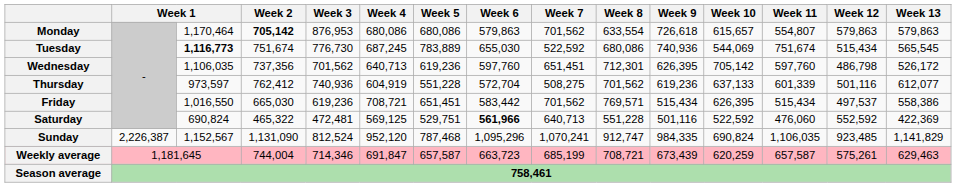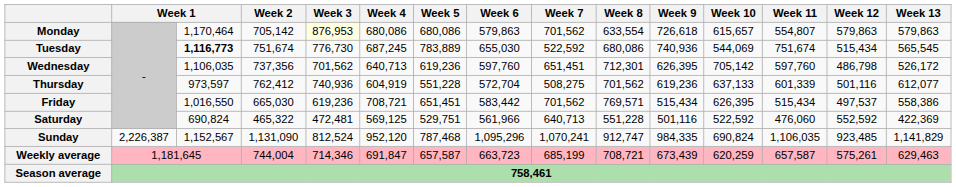(273, 31) bold -> (273, 31) normal
(333, 31) no background -> (333, 31) lightyellow background
(499, 120) bold -> (499, 120) normal
